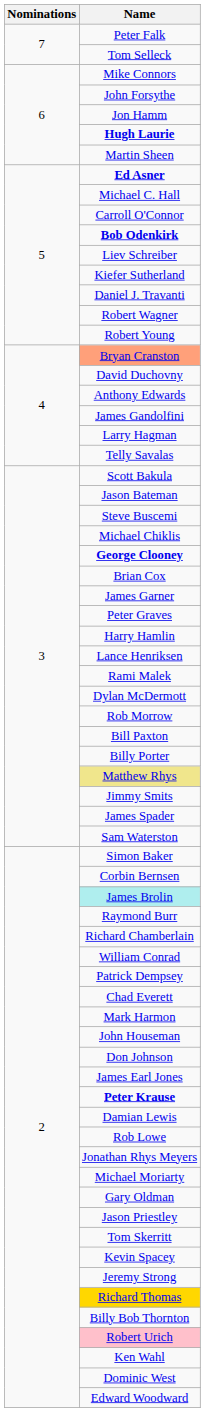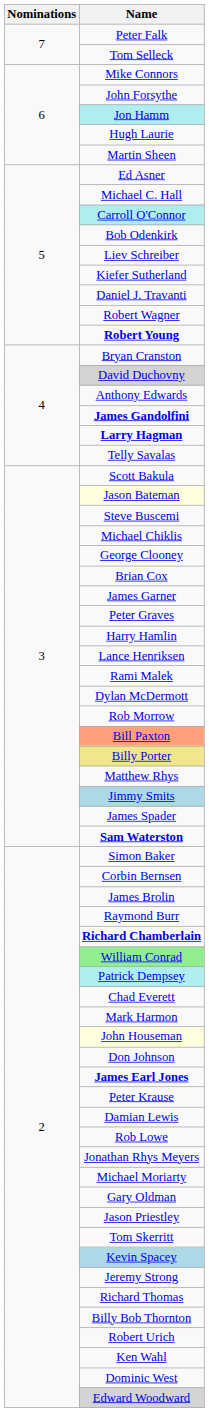(140, 114) no background -> (141, 114) paleturquoise background
(140, 134) bold -> (141, 134) normal
(140, 174) bold -> (141, 174) normal
(140, 214) no background -> (141, 214) paleturquoise background
(140, 235) bold -> (141, 235) normal
(140, 335) normal -> (141, 335) bold
(140, 355) lightsalmon background -> (141, 355) no background
(140, 375) no background -> (141, 375) lightgrey background
(140, 415) normal -> (141, 415) bold
(140, 435) normal -> (141, 435) bold
(140, 495) no background -> (141, 495) lightyellow background
(140, 555) bold -> (141, 555) normal
(140, 736) no background -> (141, 736) lightsalmon background
(140, 756) no background -> (141, 756) khaki background
(140, 776) khaki background -> (141, 776) no background
(140, 796) no background -> (141, 796) lightblue background
(140, 836) normal -> (141, 836) bold
(140, 896) paleturquoise background -> (141, 896) no background
(140, 936) normal -> (141, 936) bold
(140, 956) no background -> (141, 956) lightgreen background
(140, 976) no background -> (141, 976) paleturquoise background
(140, 1036) no background -> (141, 1036) lightyellow background
(140, 1076) normal -> (141, 1076) bold
(140, 1097) bold -> (141, 1097) normal
(140, 1257) no background -> (141, 1257) lightblue background
(140, 1297) gold background -> (141, 1297) no background
(140, 1337) pink background -> (141, 1337) no background
(140, 1397) no background -> (141, 1397) lightgrey background
